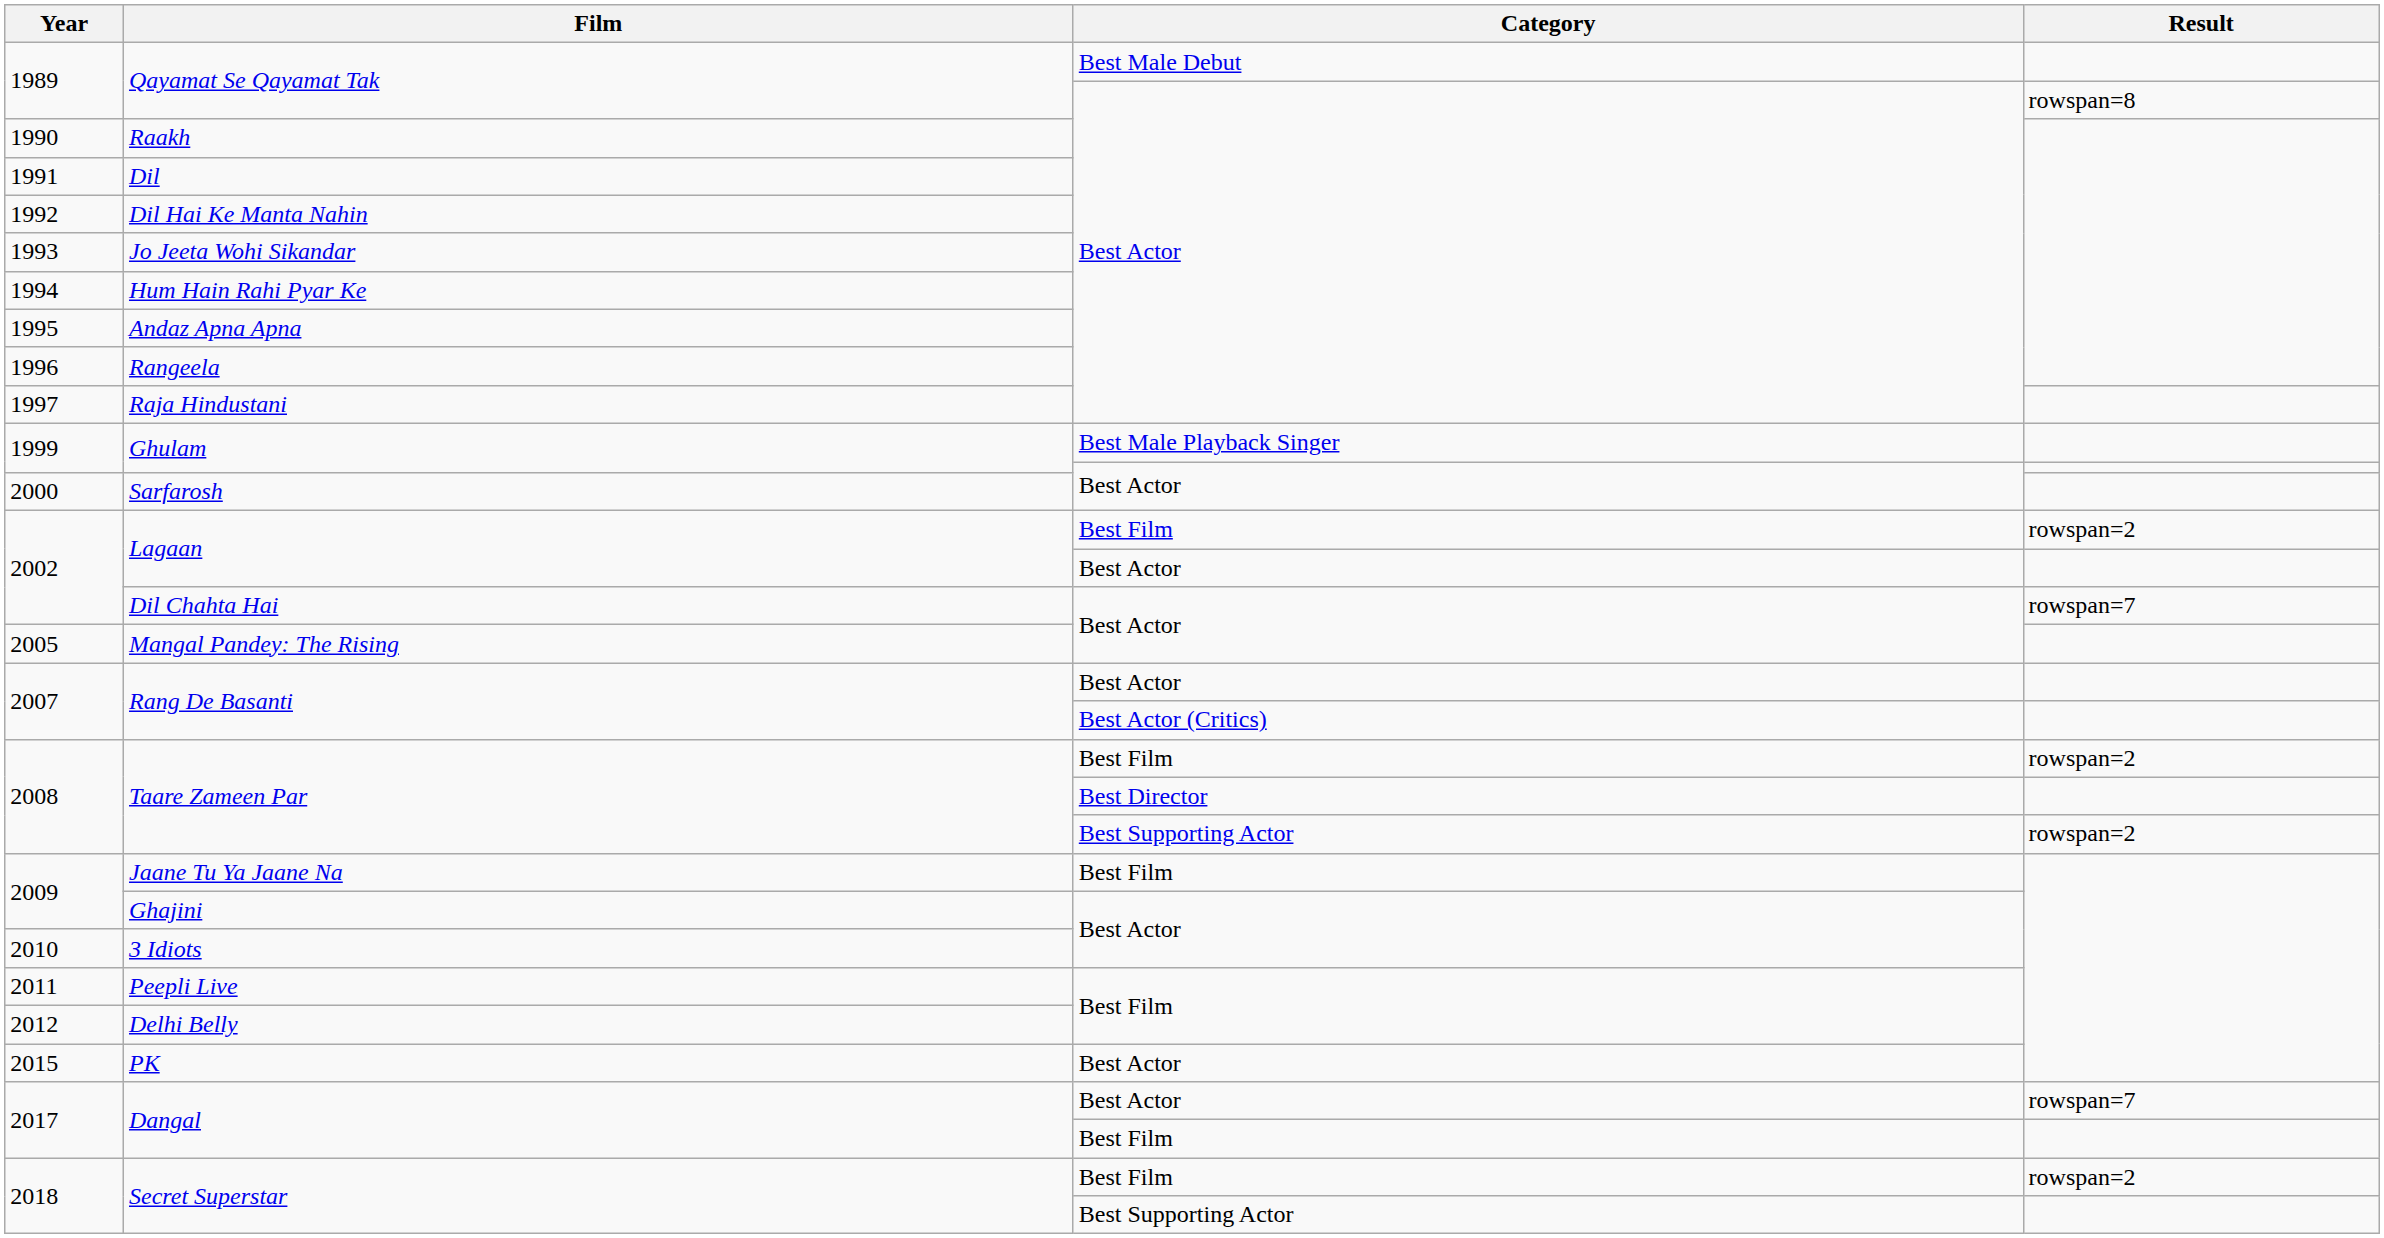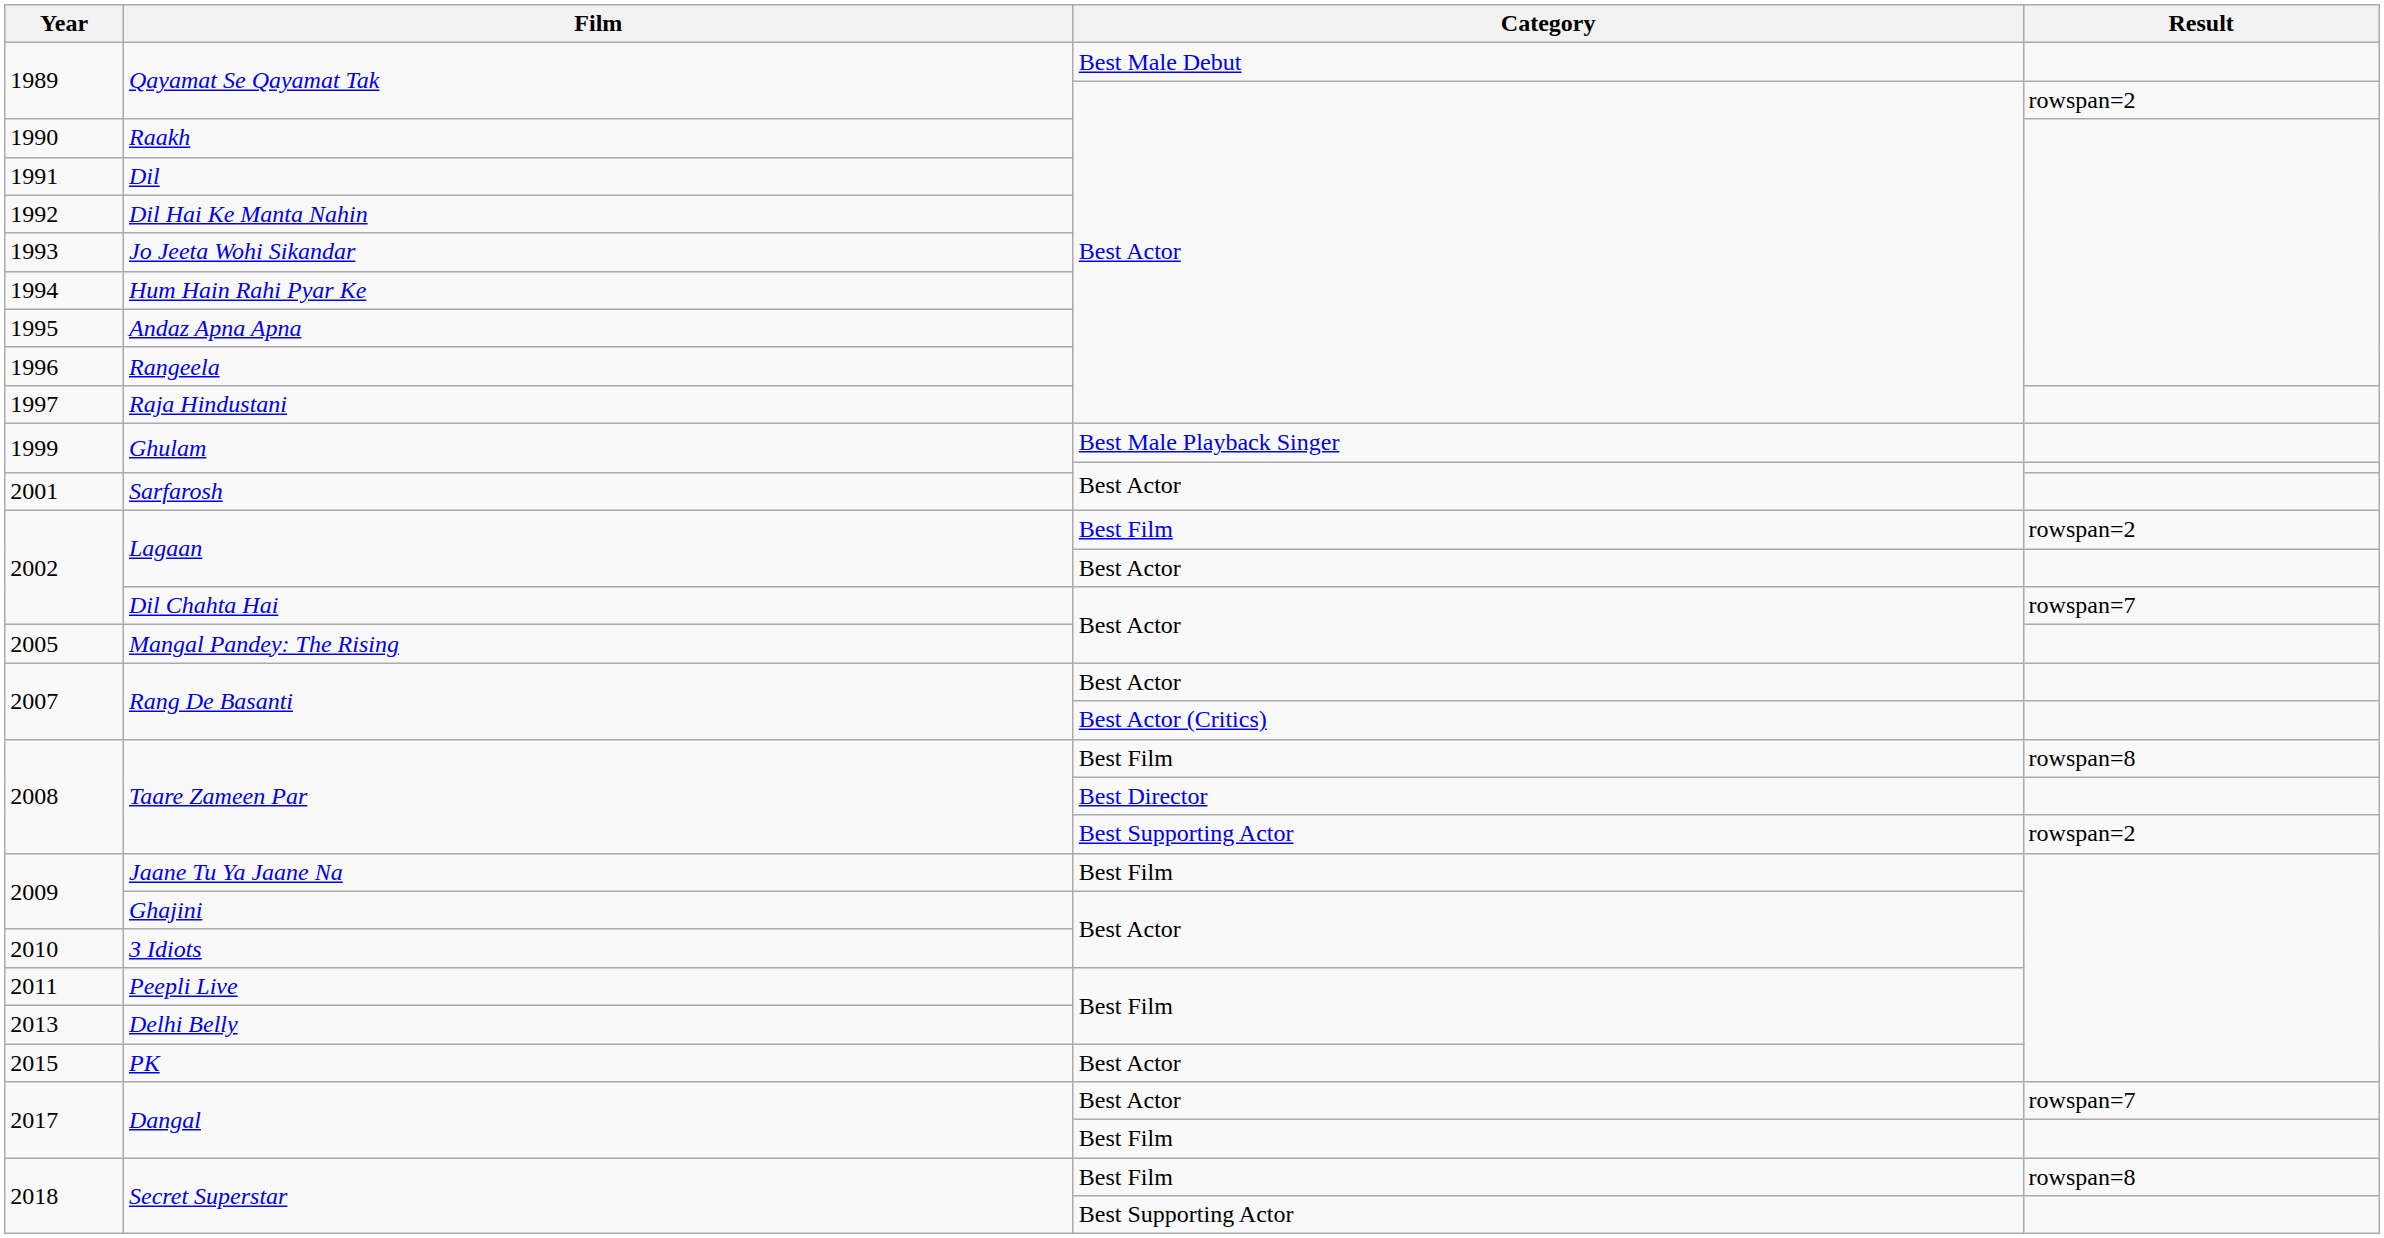(2082, 99) rowspan=8 -> (2082, 99) rowspan=2
(34, 491) 2000 -> (34, 491) 2001
(2082, 757) rowspan=2 -> (2082, 757) rowspan=8
(34, 1024) 2012 -> (34, 1024) 2013
(2082, 1176) rowspan=2 -> (2082, 1176) rowspan=8
